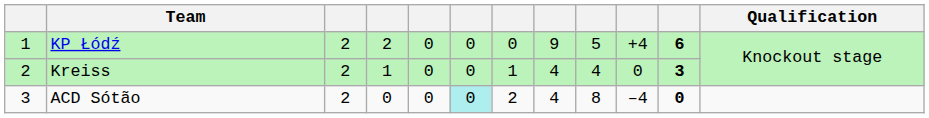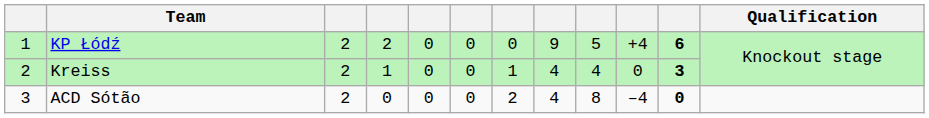(471, 99) paleturquoise background -> (471, 99) no background
